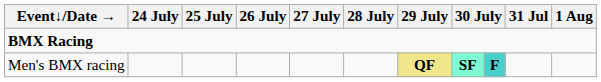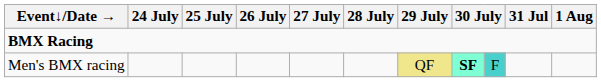(425, 64) bold -> (425, 64) normal
(495, 64) bold -> (495, 64) normal
